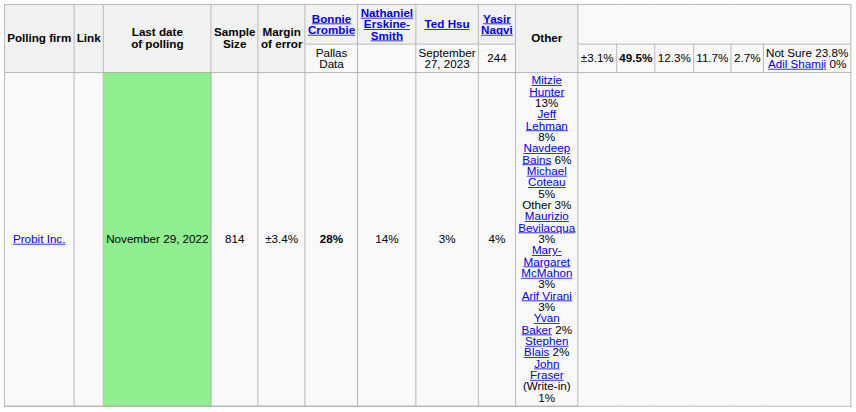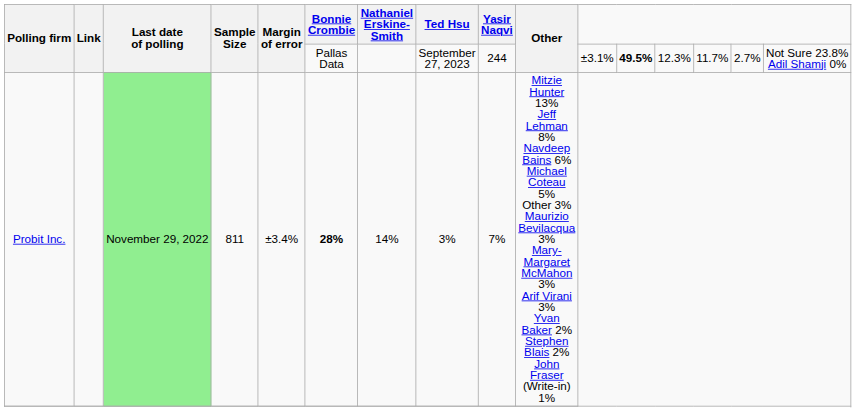(235, 240) 814 -> (235, 240) 811
(497, 240) 4% -> (497, 240) 7%
